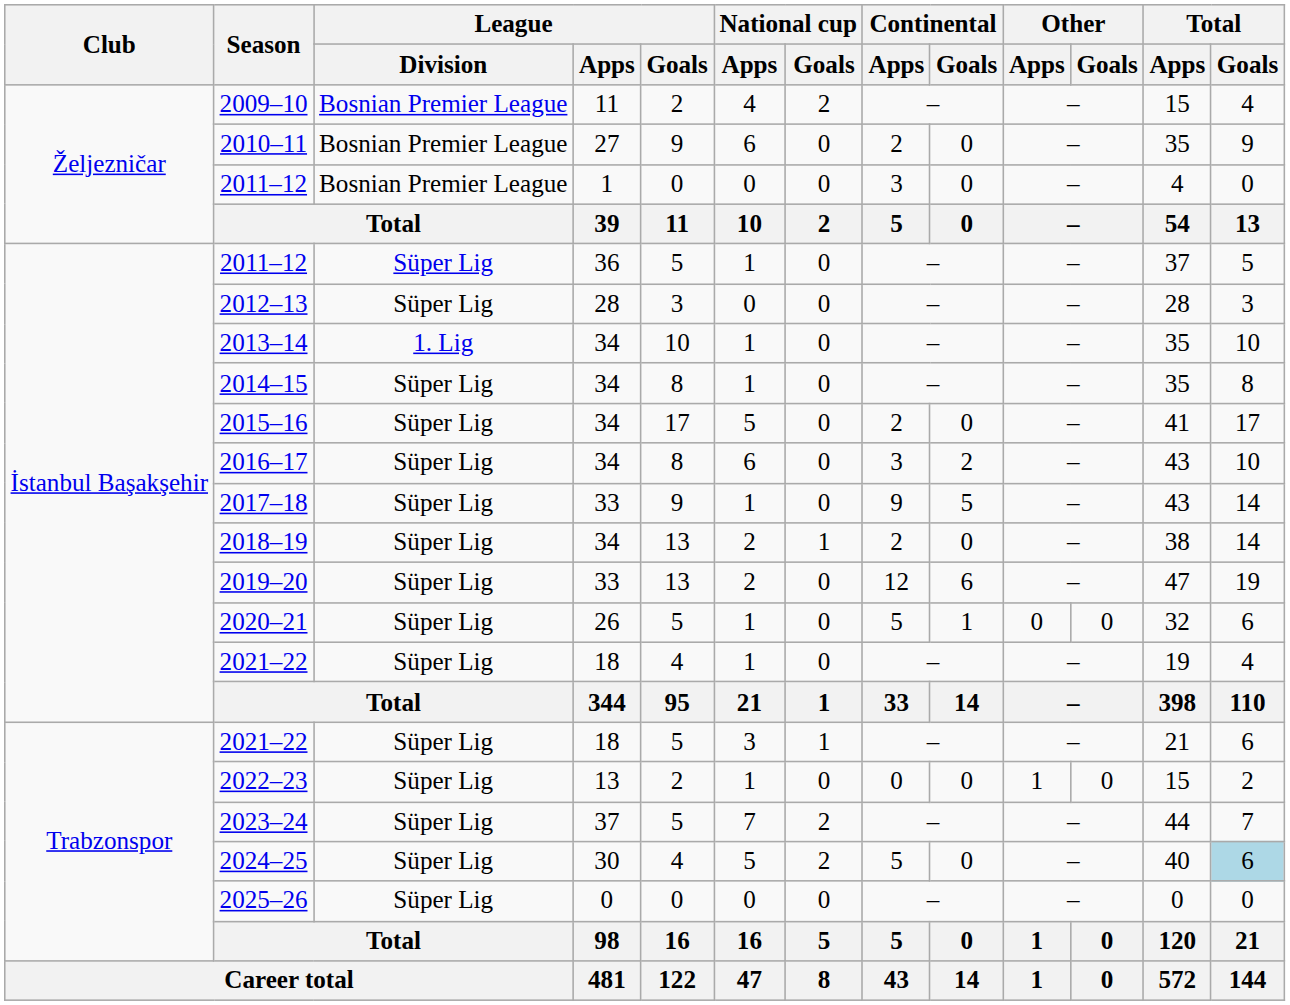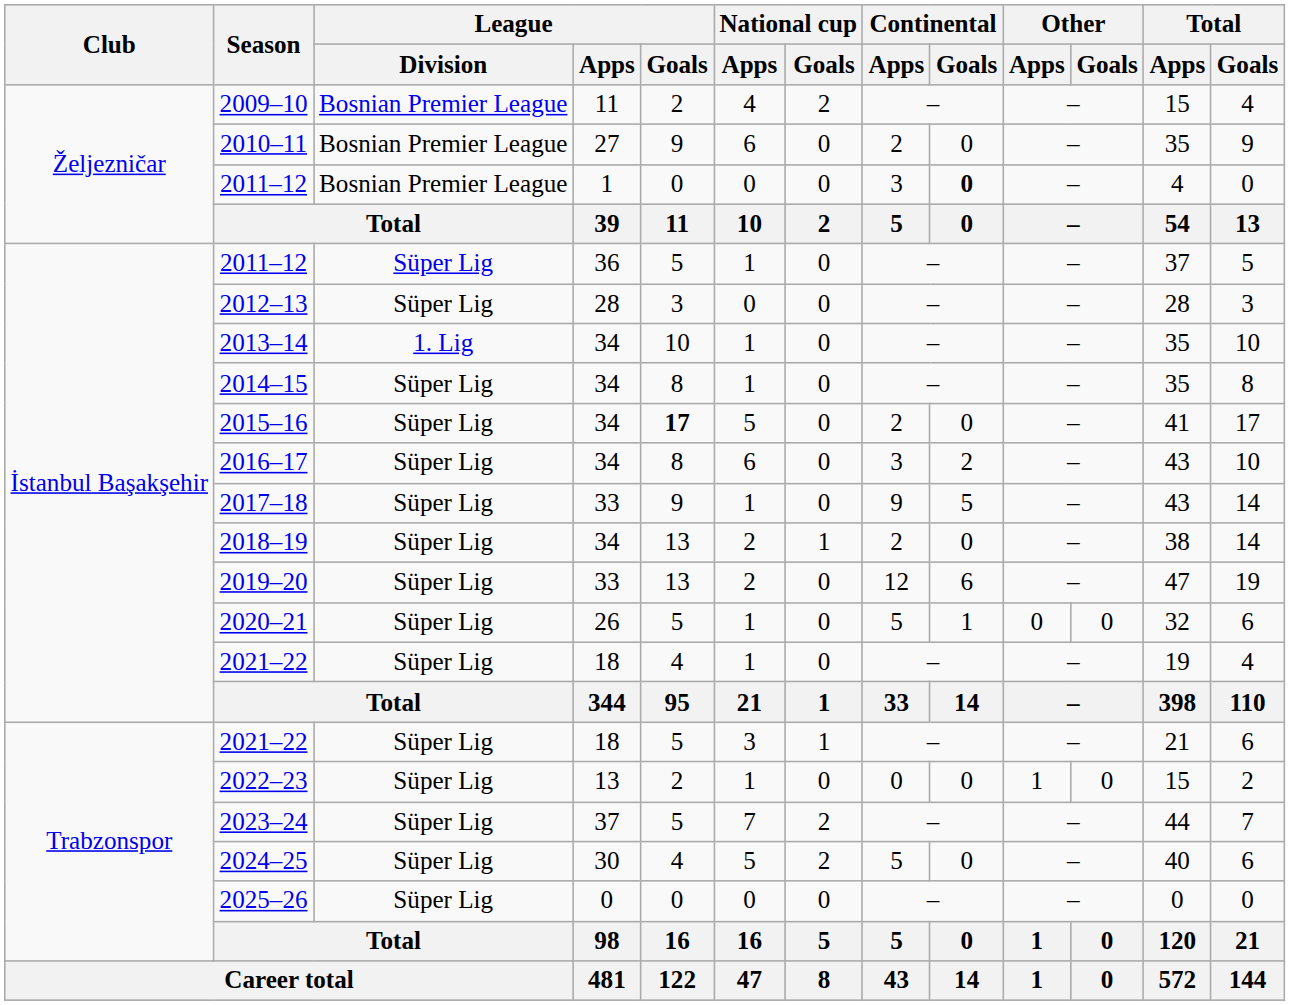(967, 183) normal -> (967, 183) bold
(677, 422) normal -> (677, 422) bold
(1248, 861) lightblue background -> (1248, 861) no background
